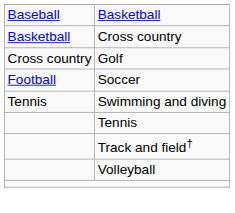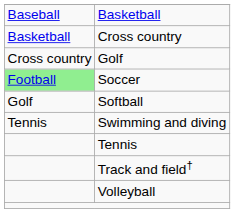(32, 79) no background -> (32, 79) lightgreen background
+ row: (120, 101)
